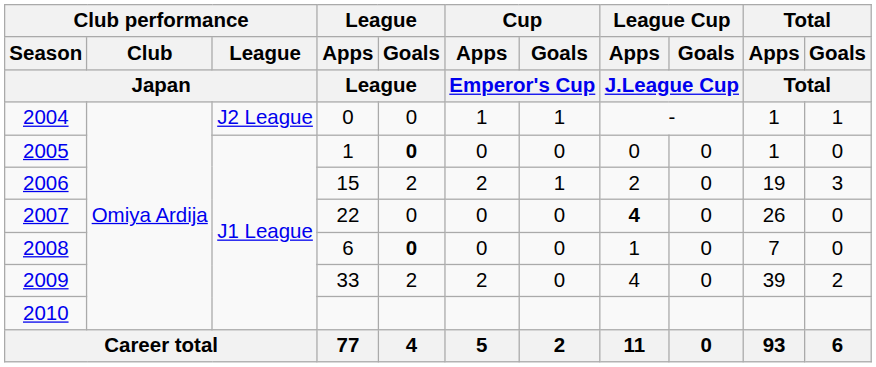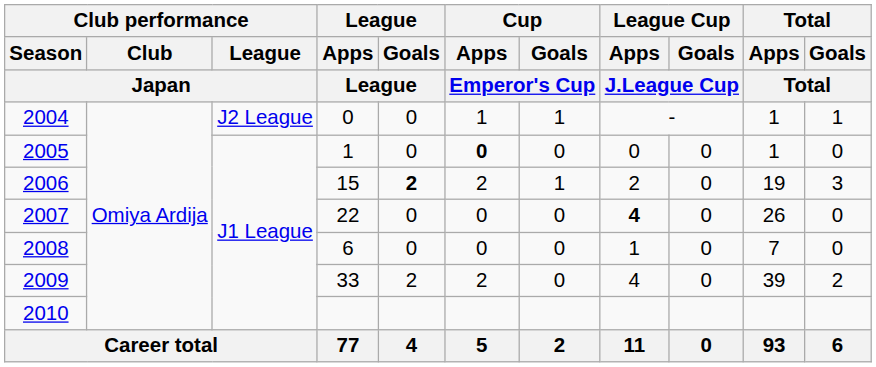(411, 150) bold -> (411, 150) normal
(482, 150) normal -> (482, 150) bold
(411, 183) normal -> (411, 183) bold
(411, 248) bold -> (411, 248) normal
